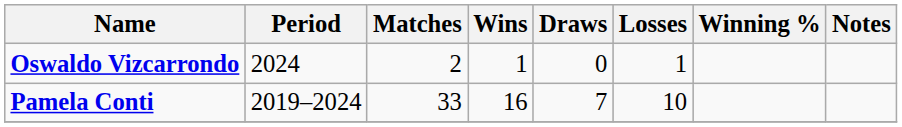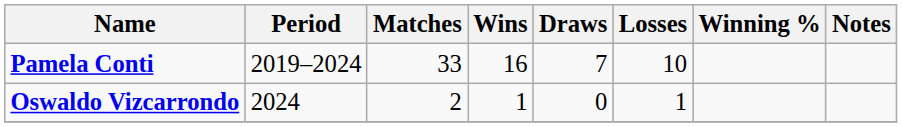rows swapped: (82, 102) <-> (125, 63)
